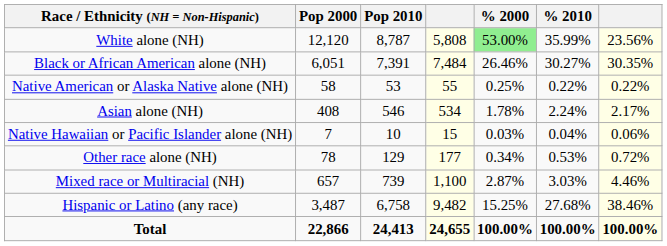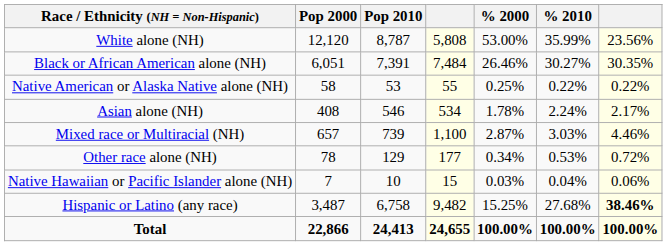(505, 39) lightgreen background -> (505, 39) no background
rows swapped: (150, 134) <-> (150, 181)
(630, 205) normal -> (630, 205) bold
